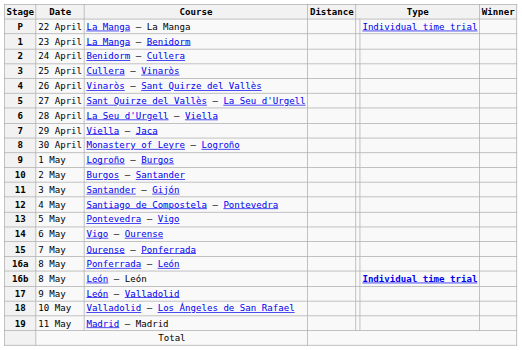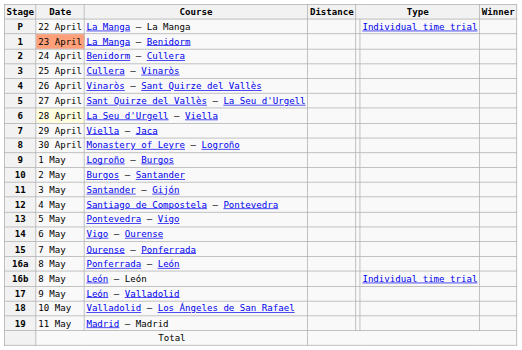(60, 41) no background -> (60, 41) lightsalmon background
(60, 116) no background -> (60, 116) lightyellow background
(420, 279) bold -> (420, 279) normal
